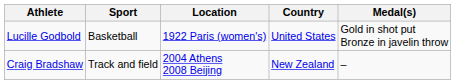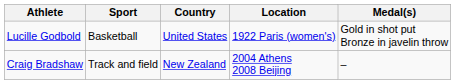columns swapped: (215, 13) <-> (303, 13)
